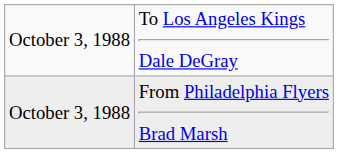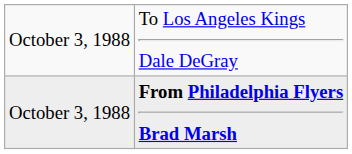(234, 112) normal -> (241, 112) bold
